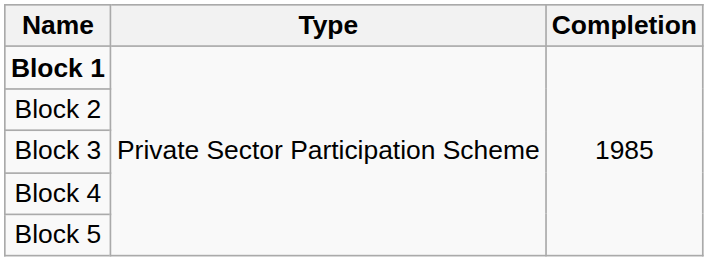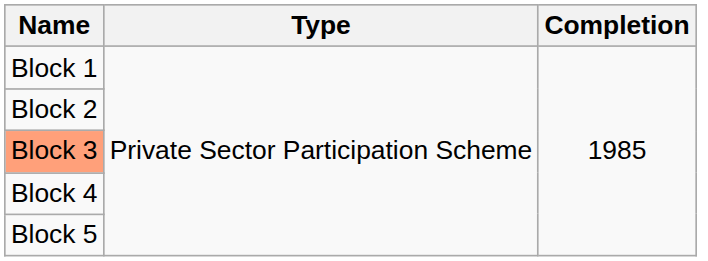(58, 67) bold -> (54, 67) normal
(58, 151) no background -> (54, 151) lightsalmon background
